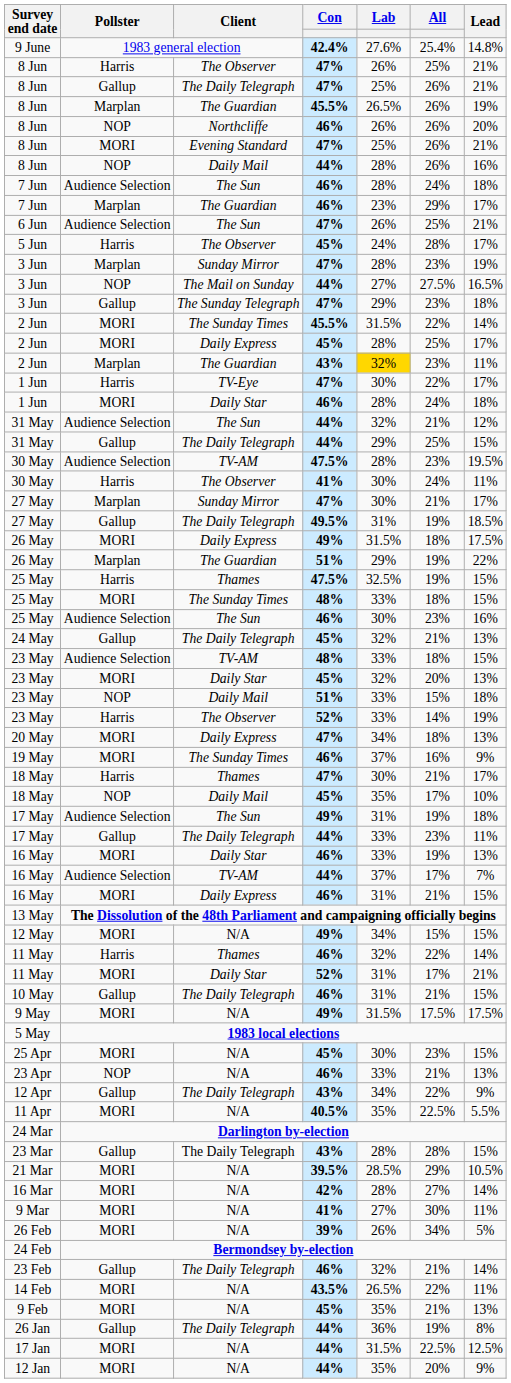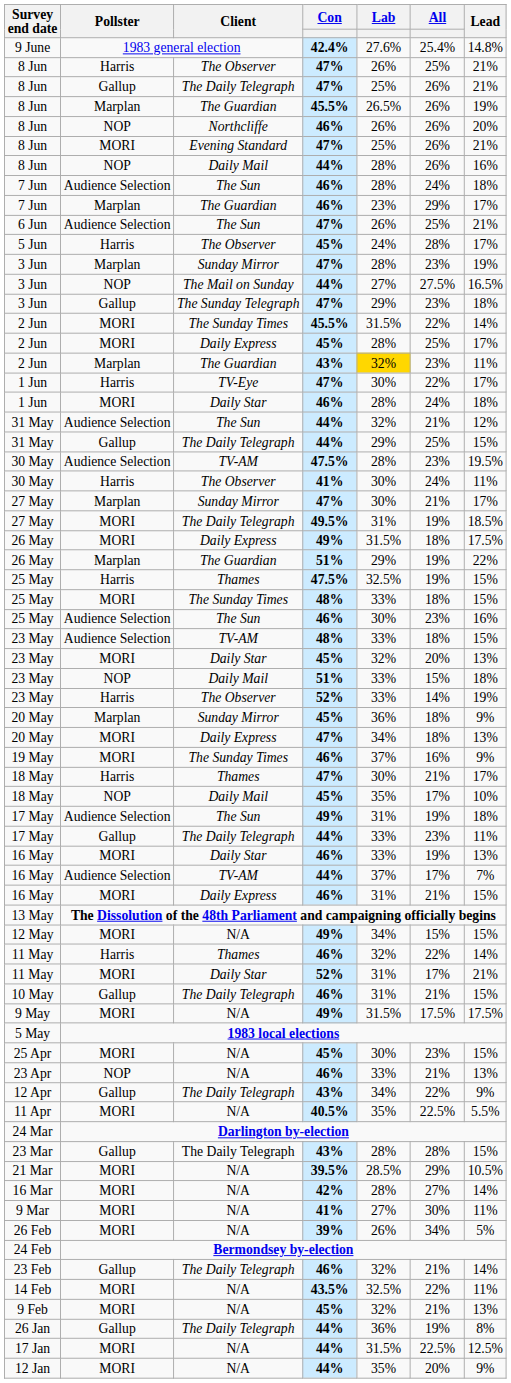(117, 521) Gallup -> (117, 521) MORI
- row: (33, 639)
+ row: (33, 718)
(384, 1290) 26.5% -> (384, 1290) 32.5%
(384, 1309) 35% -> (384, 1309) 32%
